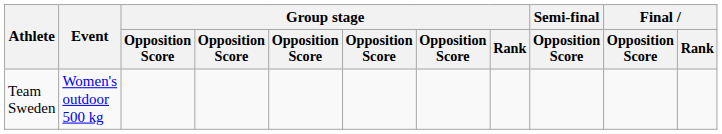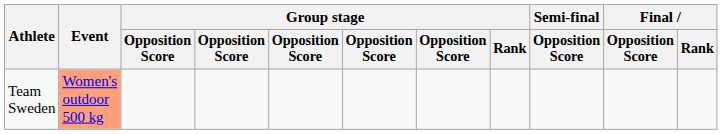(90, 99) no background -> (90, 99) lightsalmon background
